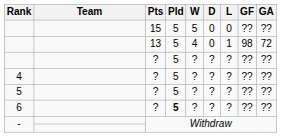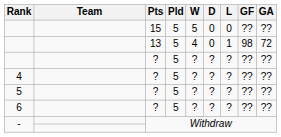(176, 108) bold -> (176, 108) normal
